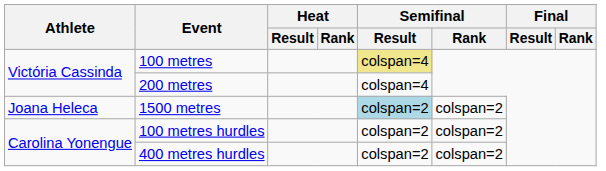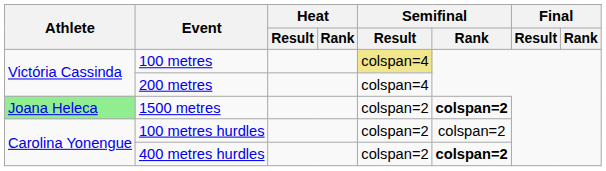(53, 108) no background -> (53, 108) lightgreen background
(395, 108) lightblue background -> (395, 108) no background
(469, 108) normal -> (472, 108) bold
(469, 154) normal -> (472, 154) bold
